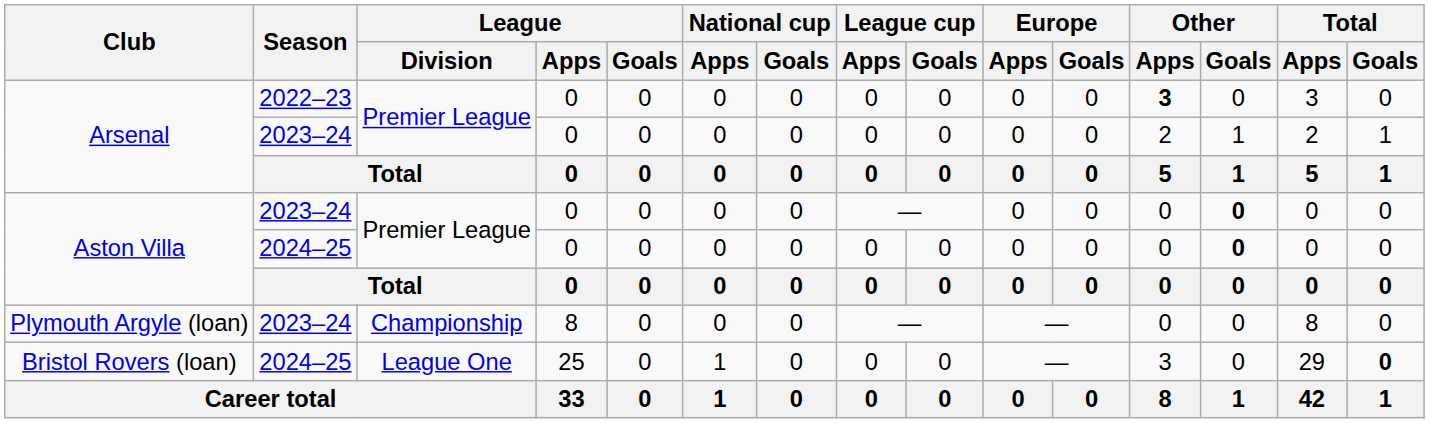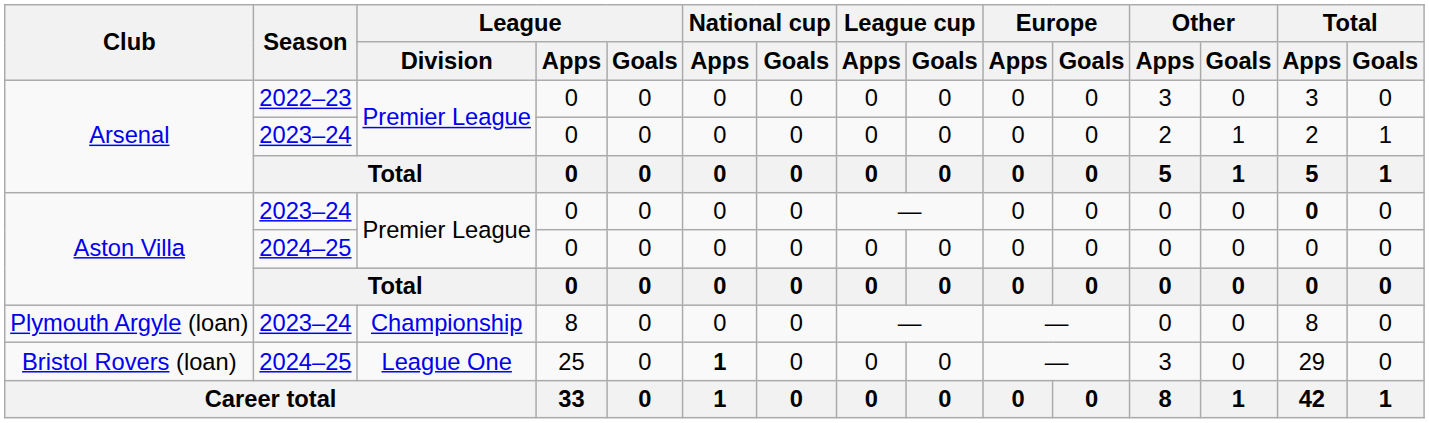(1165, 98) bold -> (1165, 98) normal
(1238, 211) bold -> (1238, 211) normal
(1312, 211) normal -> (1312, 211) bold
(1238, 248) bold -> (1238, 248) normal
(720, 361) normal -> (720, 361) bold
(1385, 361) bold -> (1385, 361) normal
